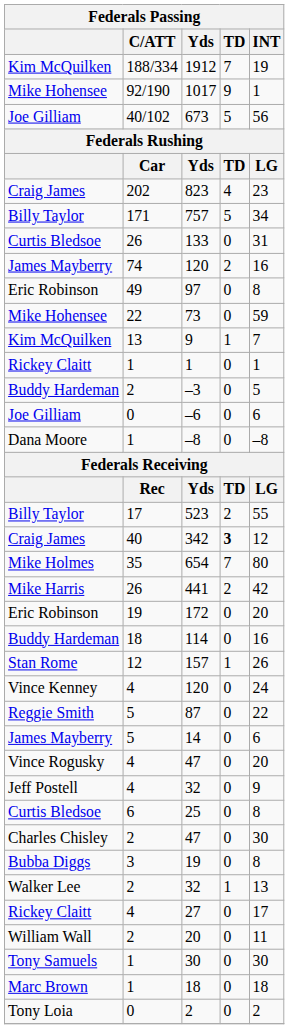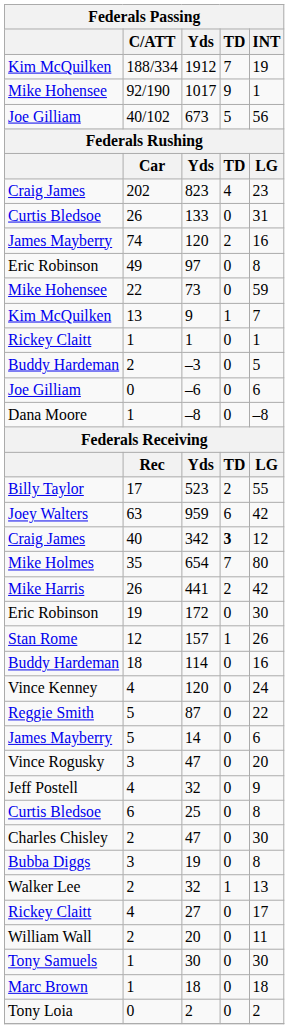- row: (46, 215)
+ row: (48, 514)
(260, 613) 20 -> (260, 613) 30
rows swapped: (64, 638) <-> (43, 663)
(130, 762) 4 -> (130, 762) 3
